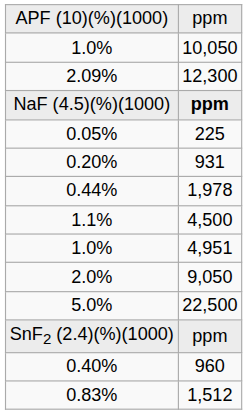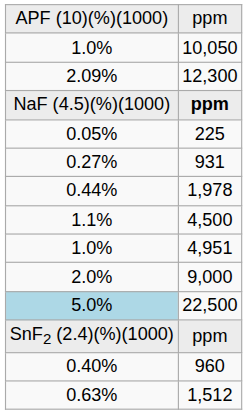(92, 162) 0.20% -> (92, 162) 0.27%
(210, 276) 9,050 -> (210, 276) 9,000
(92, 305) no background -> (92, 305) lightblue background
(92, 395) 0.83% -> (92, 395) 0.63%
